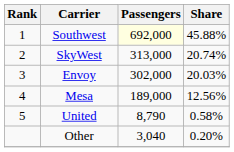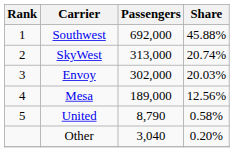(151, 34) lightyellow background -> (151, 34) no background
